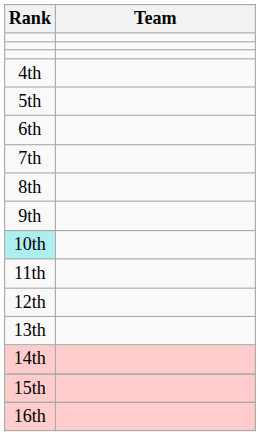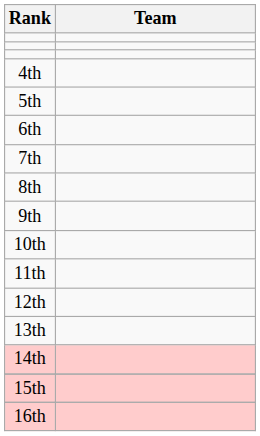(30, 244) paleturquoise background -> (30, 244) no background
